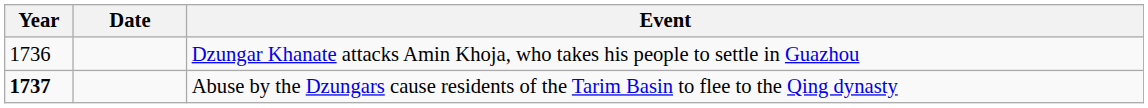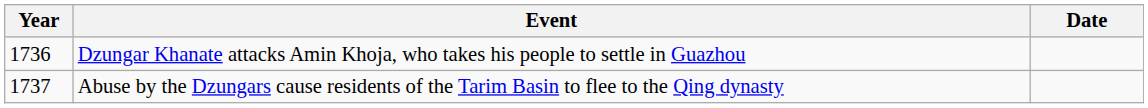columns swapped: (130, 20) <-> (665, 20)
(30, 86) bold -> (30, 86) normal
